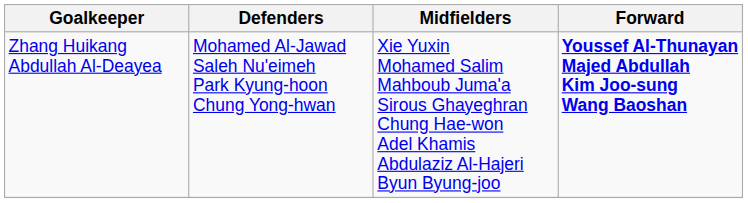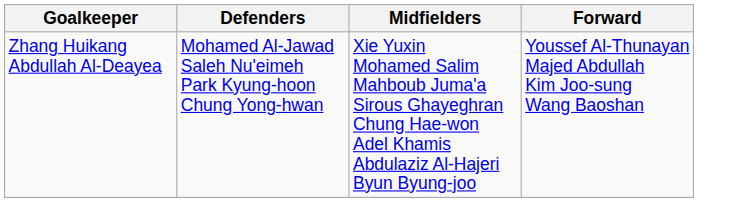(650, 75) bold -> (607, 75) normal
